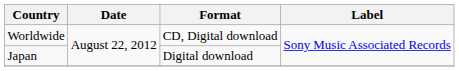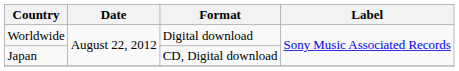(220, 35) CD, Digital download -> (208, 35) Digital download
(208, 55) Digital download -> (220, 55) CD, Digital download
